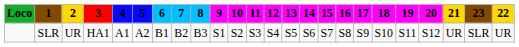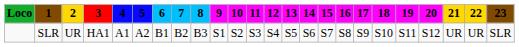columns swapped: (503, 13) <-> (479, 13)
